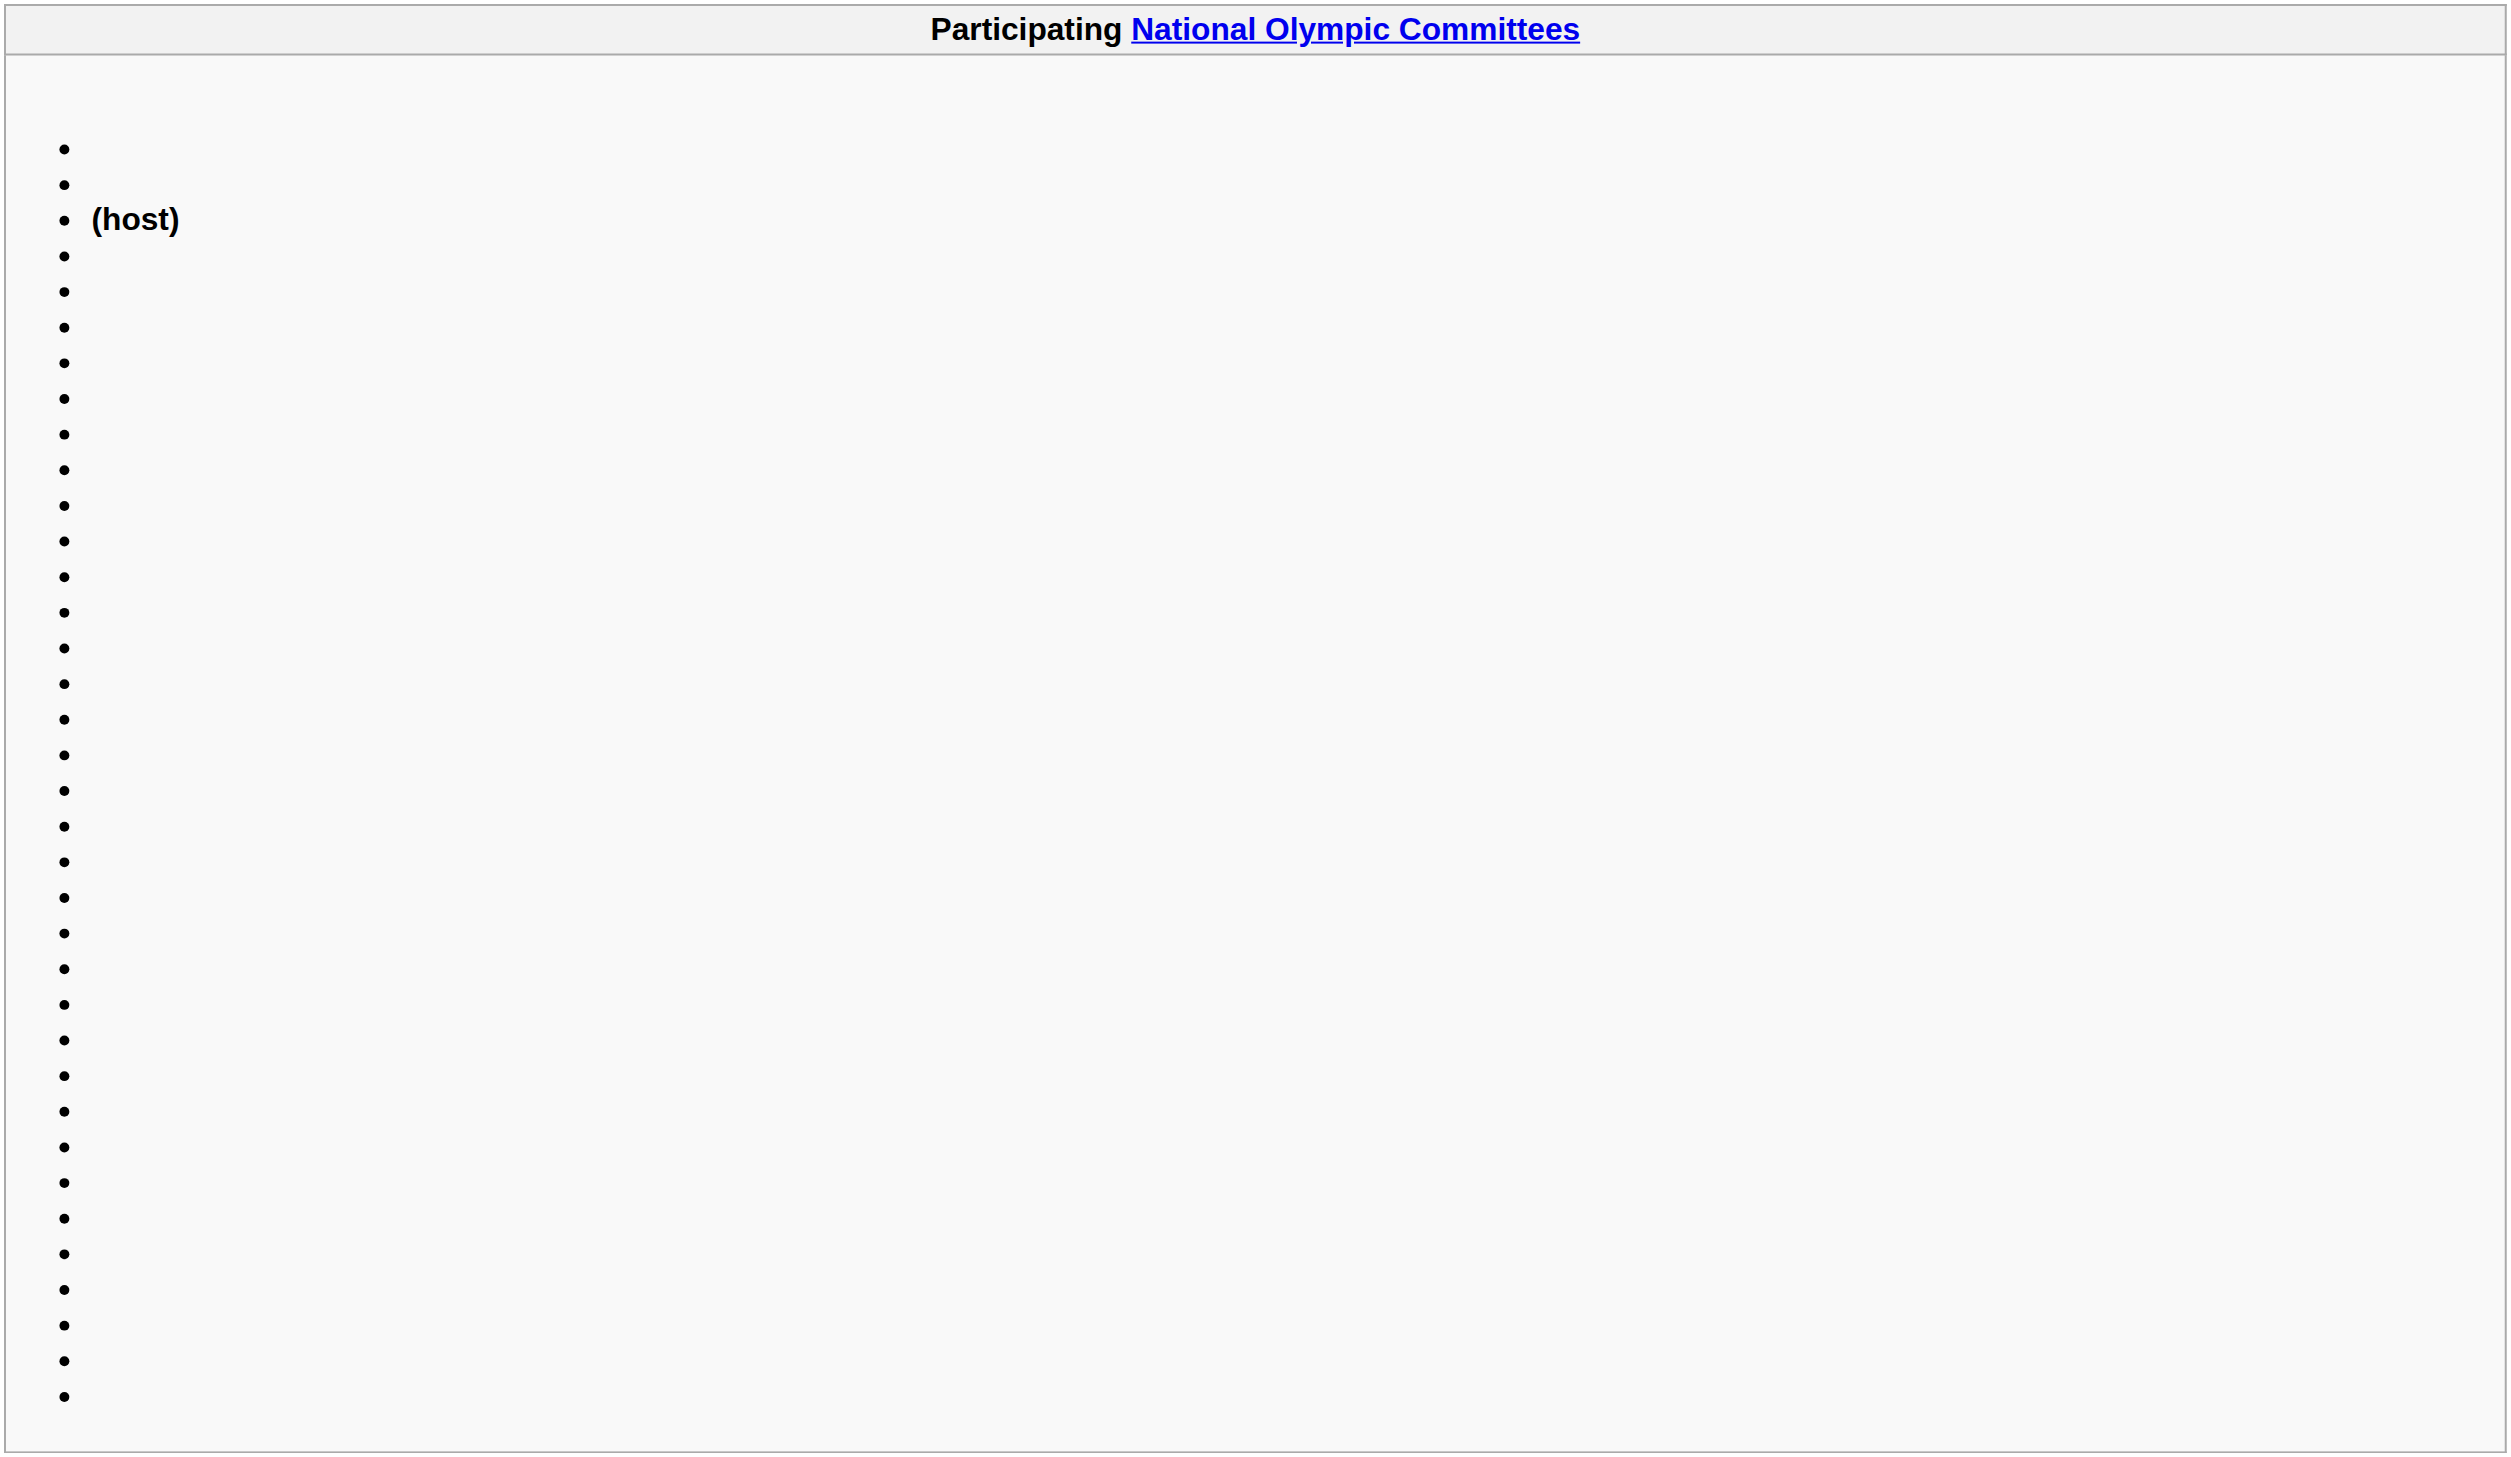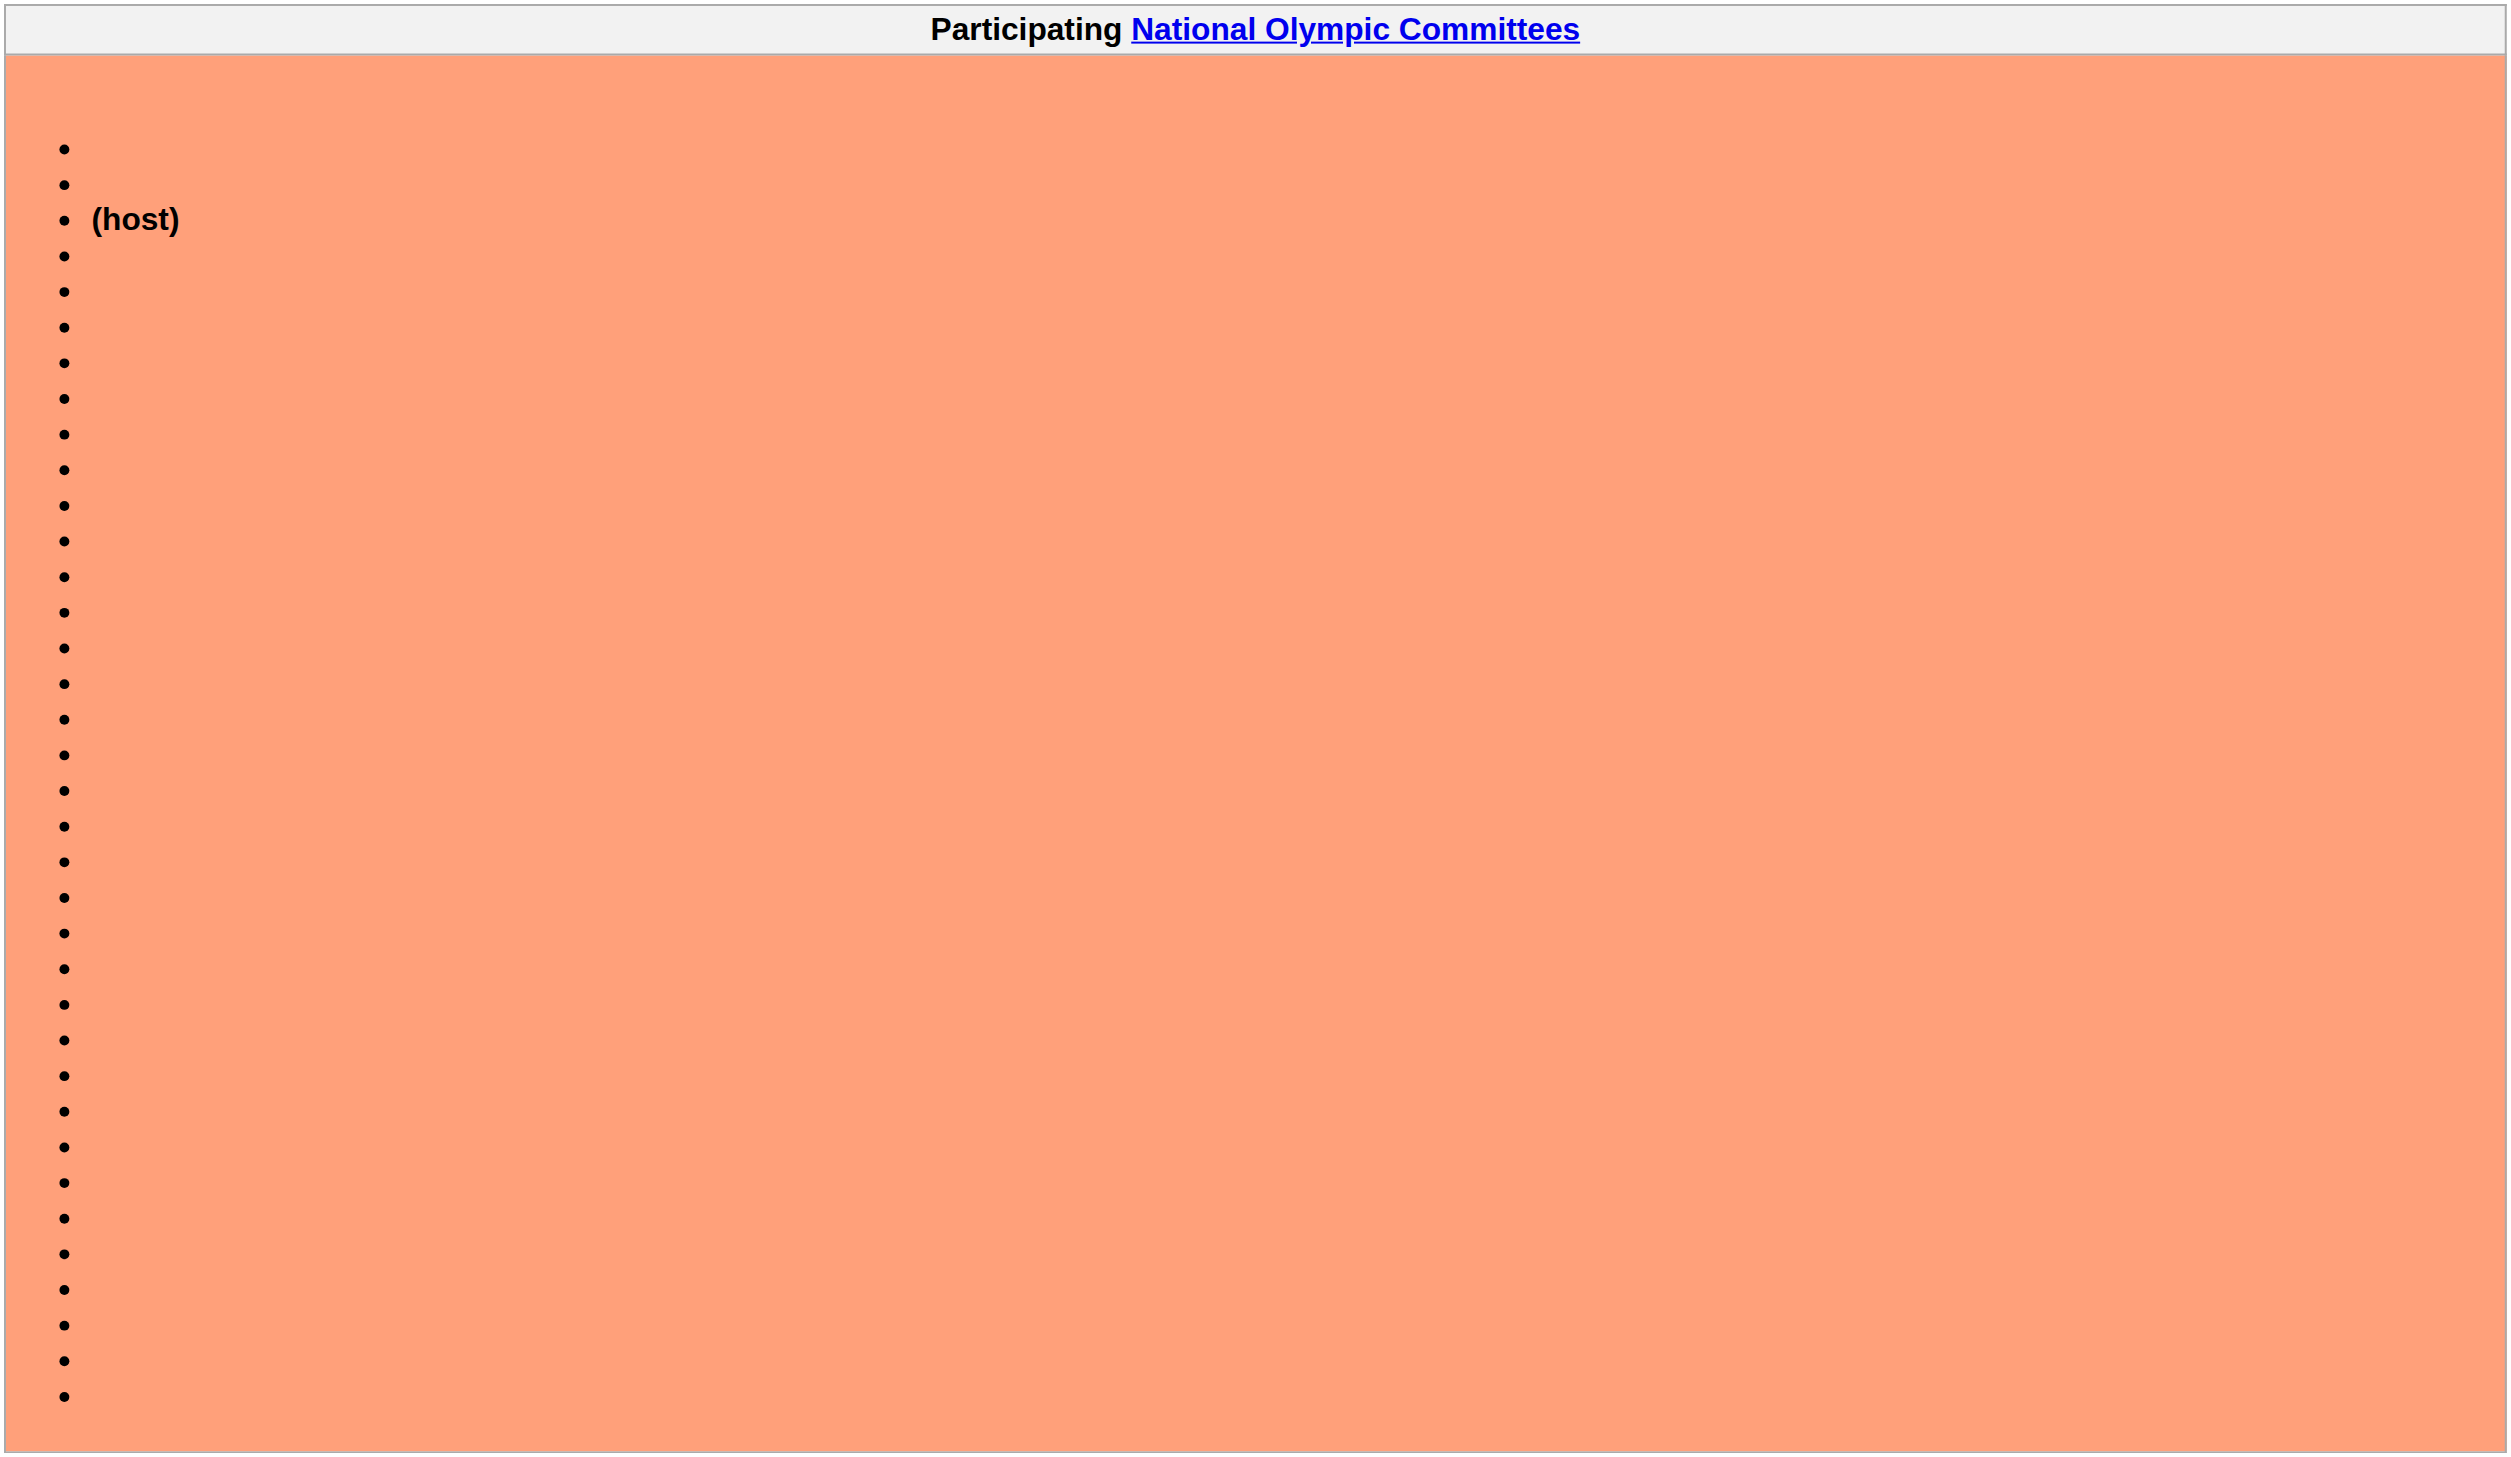(1255, 771) no background -> (1255, 771) lightsalmon background
